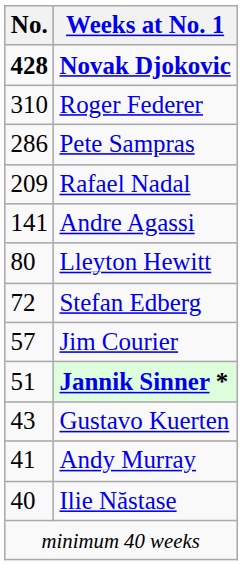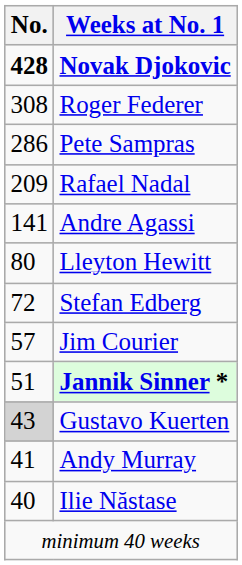(29, 104) 310 -> (29, 104) 308
(23, 421) no background -> (23, 421) lightgrey background
